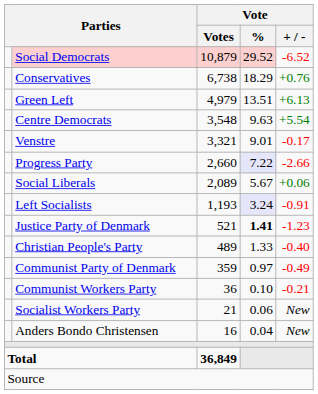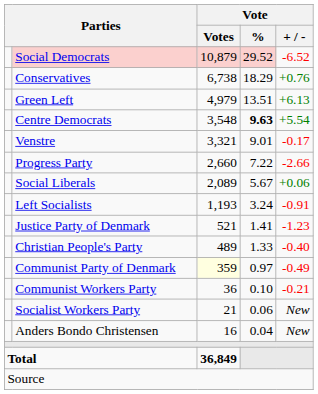(261, 120) normal -> (261, 120) bold
(261, 162) lavender background -> (261, 162) no background
(261, 204) lavender background -> (261, 204) no background
(261, 225) bold -> (261, 225) normal
(227, 267) no background -> (227, 267) lightyellow background
